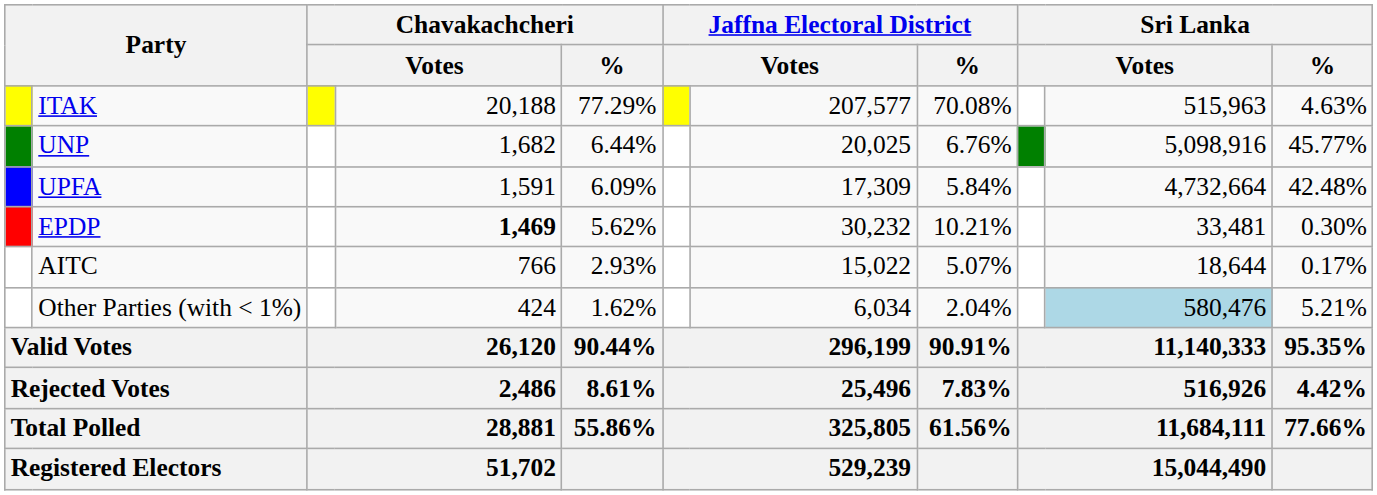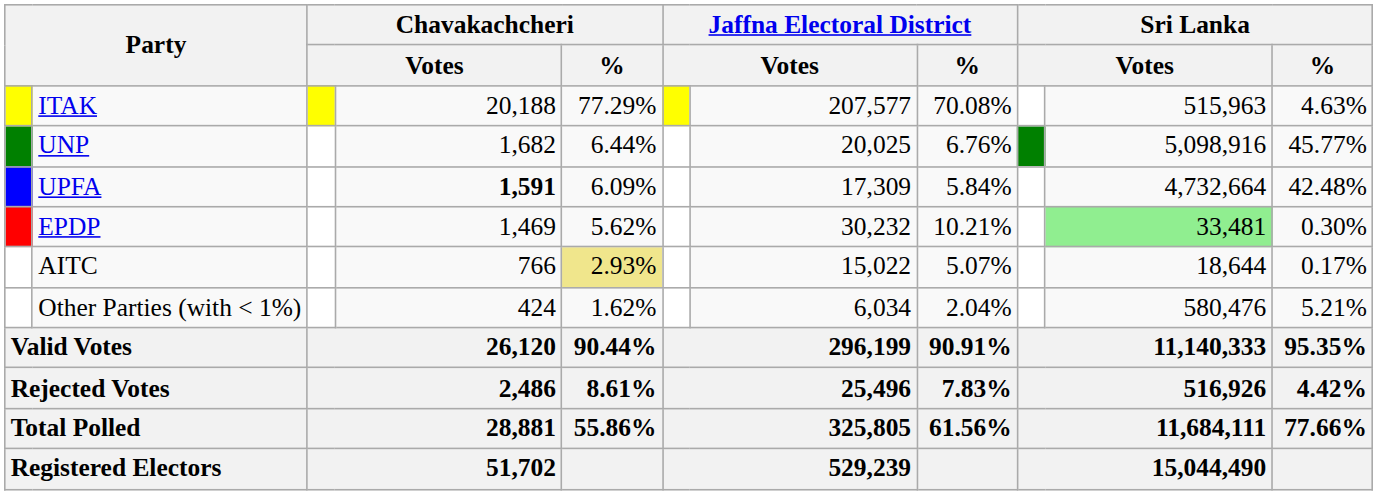(527, 186) normal -> (527, 186) bold
(527, 226) bold -> (527, 226) normal
(1231, 226) no background -> (1231, 226) lightgreen background
(624, 266) no background -> (624, 266) khaki background
(1225, 307) lightblue background -> (1225, 307) no background
